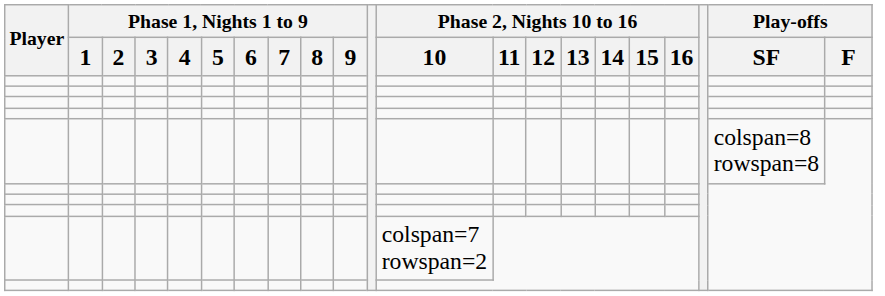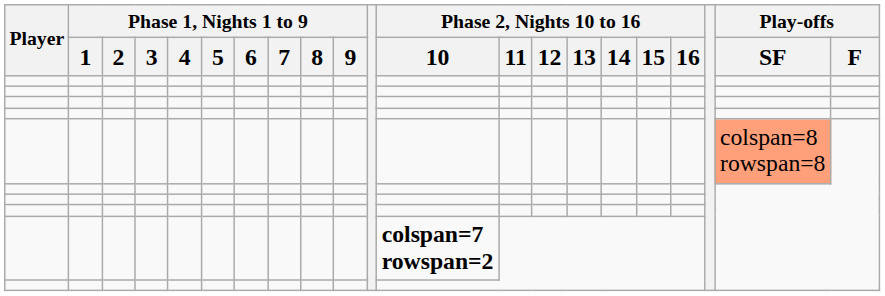(766, 150) no background -> (773, 150) lightsalmon background
(434, 247) normal -> (438, 247) bold
